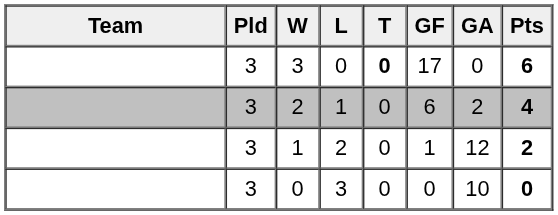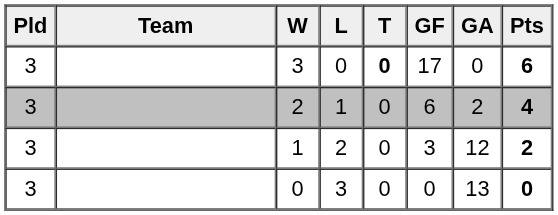columns swapped: (116, 25) <-> (251, 25)
(430, 147) 1 -> (430, 147) 3
(477, 188) 10 -> (477, 188) 13
